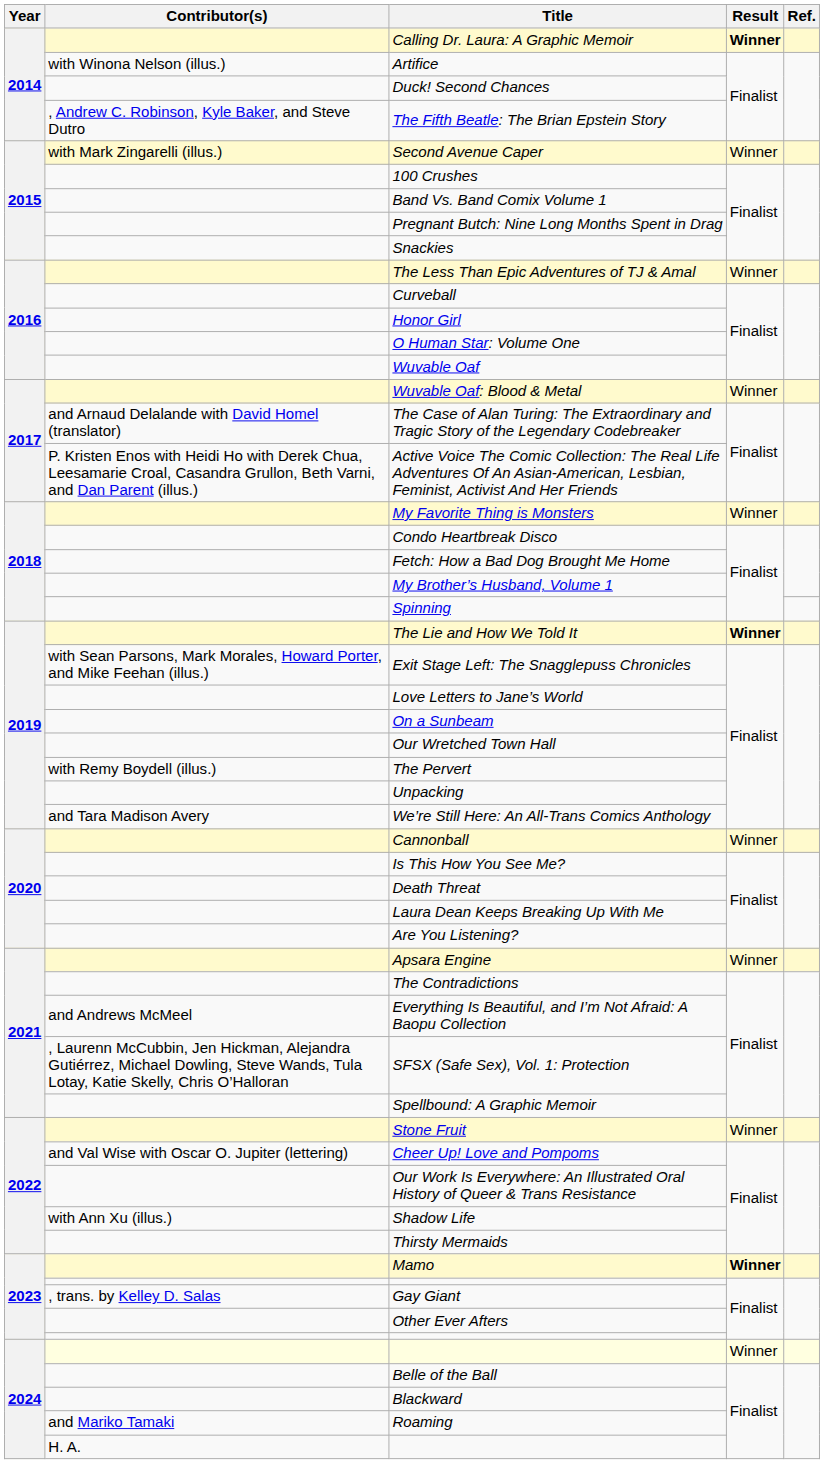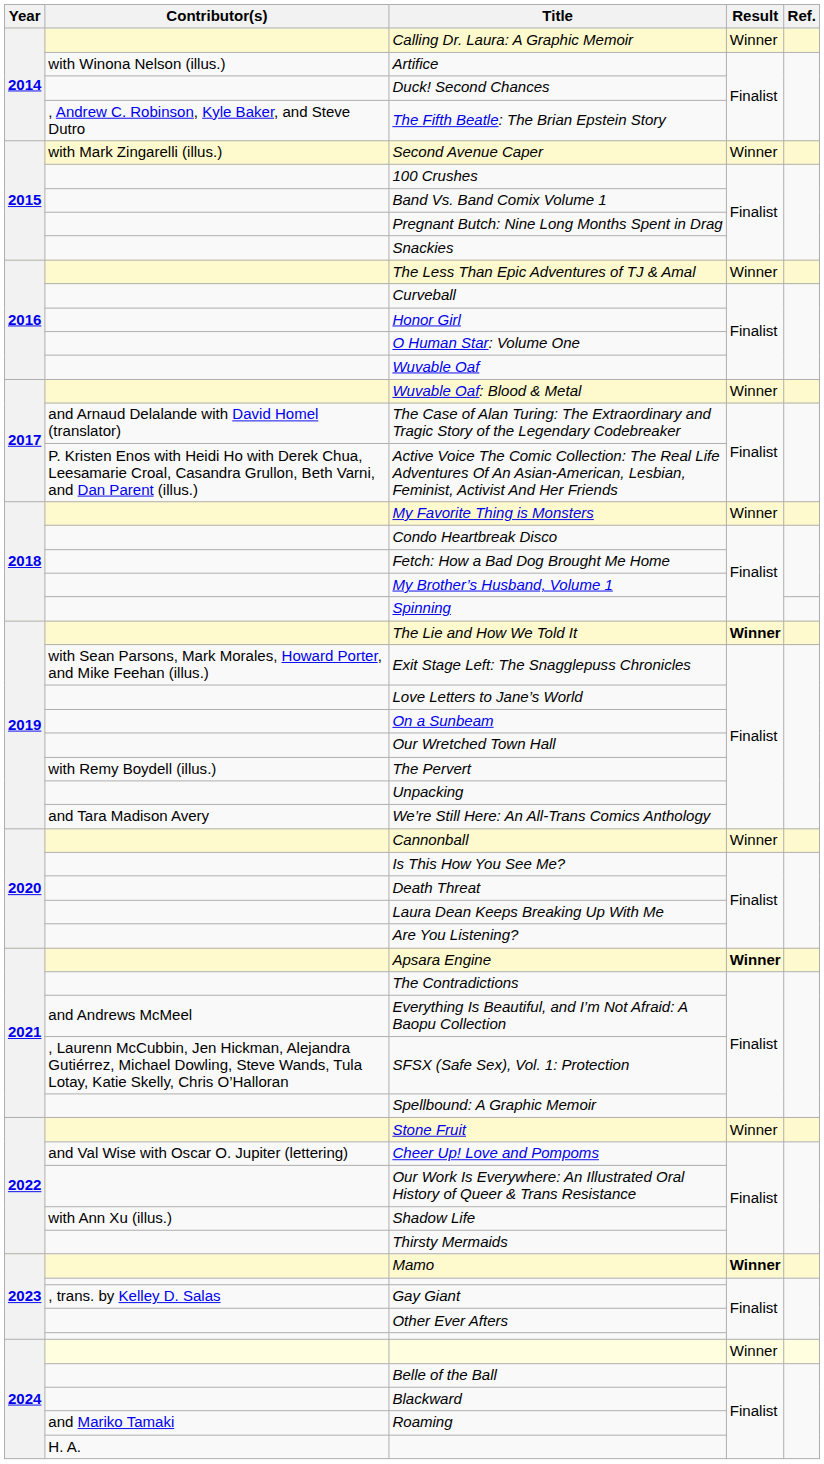(755, 40) bold -> (754, 40) normal
(754, 959) normal -> (755, 959) bold
